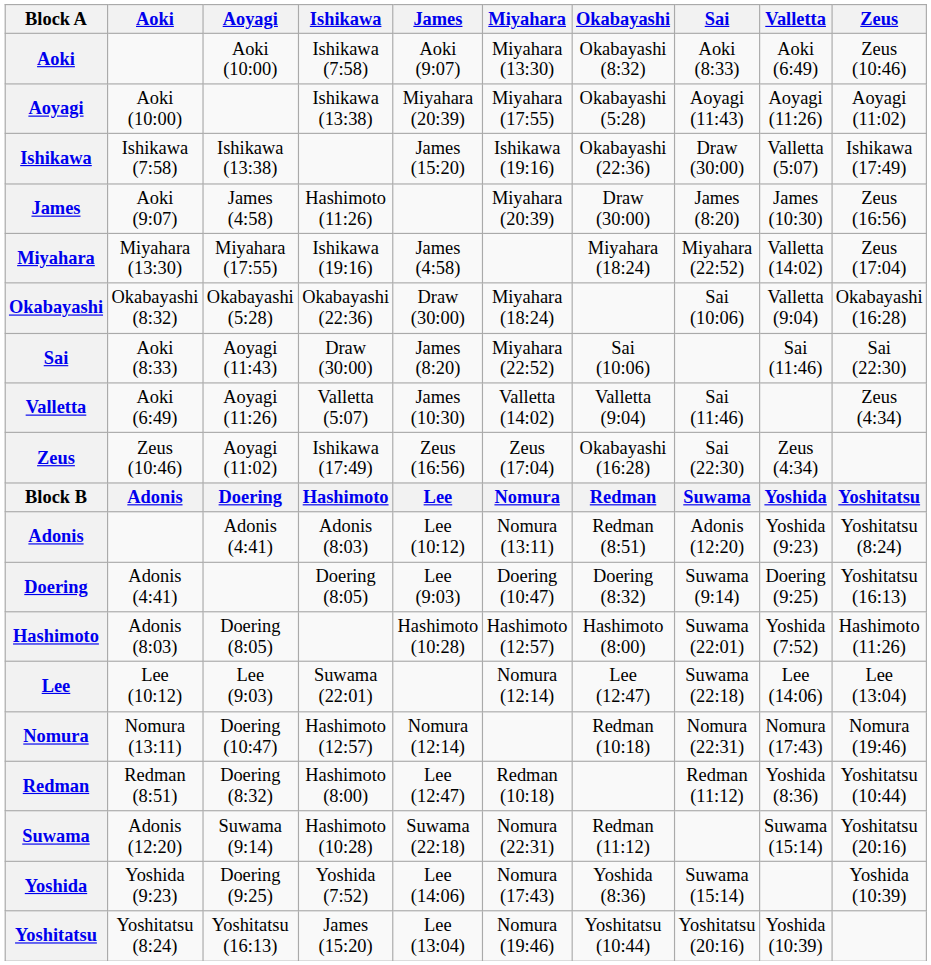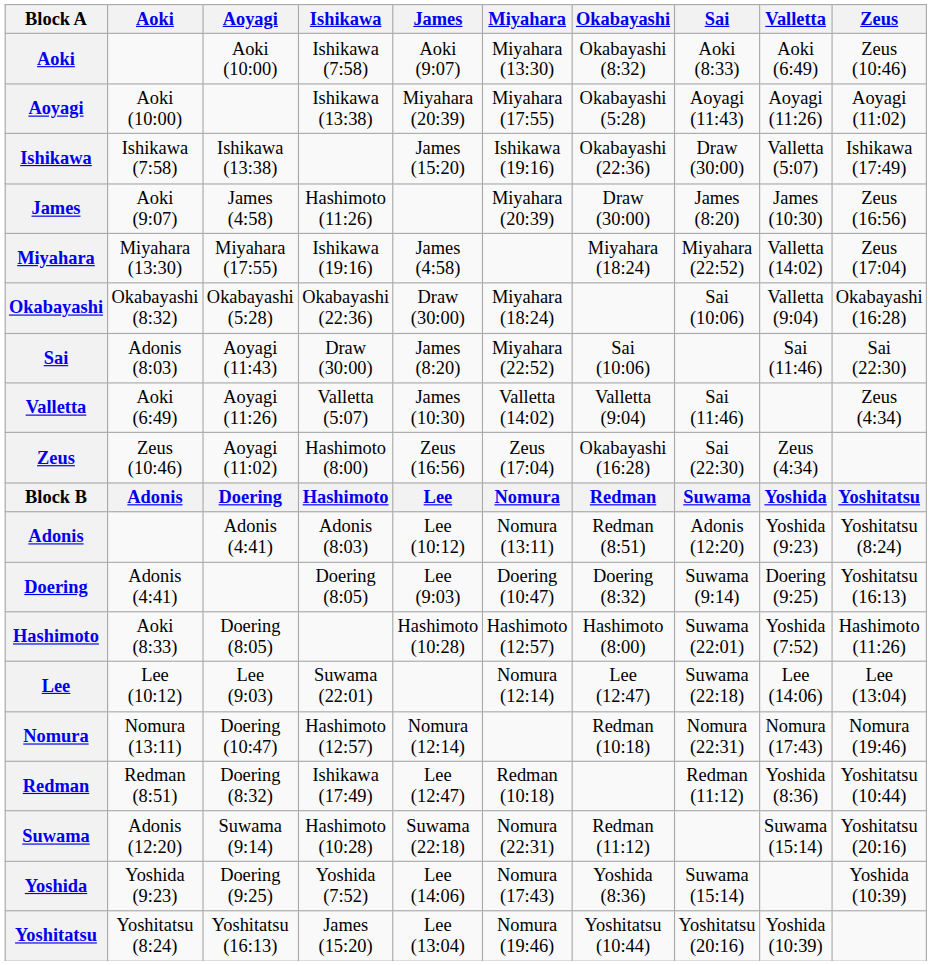(155, 357) Aoki (8:33) -> (155, 357) Adonis (8:03)
(346, 457) Ishikawa (17:49) -> (346, 457) Hashimoto (8:00)
(155, 636) Adonis (8:03) -> (155, 636) Aoki (8:33)
(346, 786) Hashimoto (8:00) -> (346, 786) Ishikawa (17:49)
